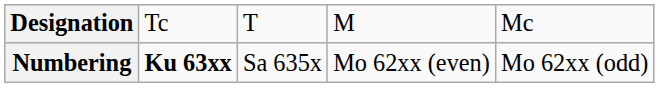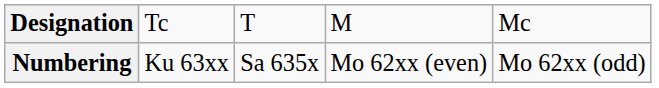(188, 62) bold -> (187, 62) normal
